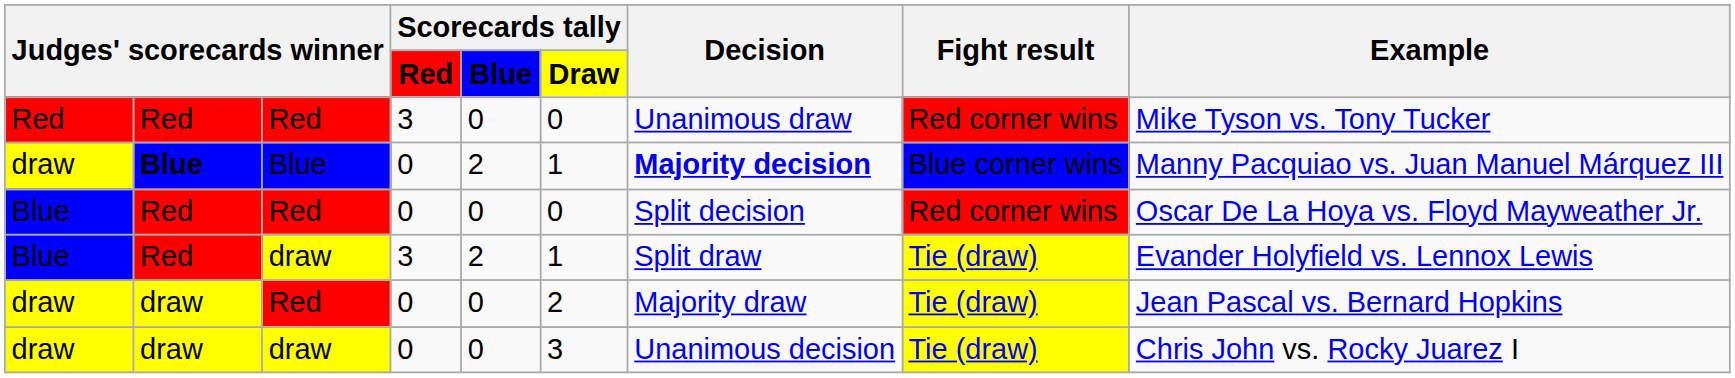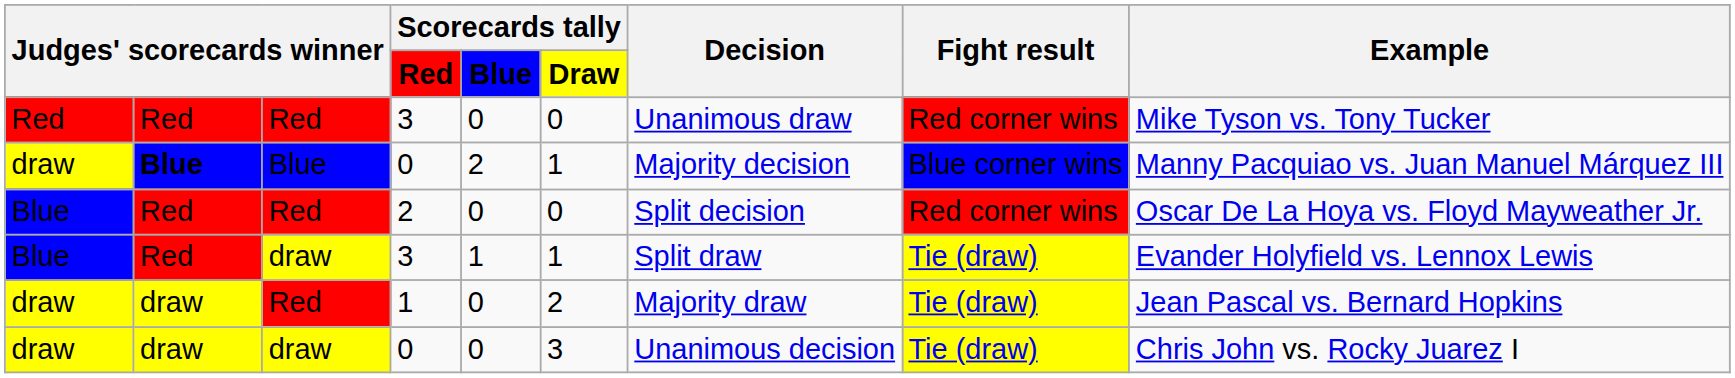(753, 165) bold -> (742, 165) normal
(405, 211) 0 -> (405, 211) 2
(476, 257) 2 -> (476, 257) 1
(405, 303) 0 -> (405, 303) 1
